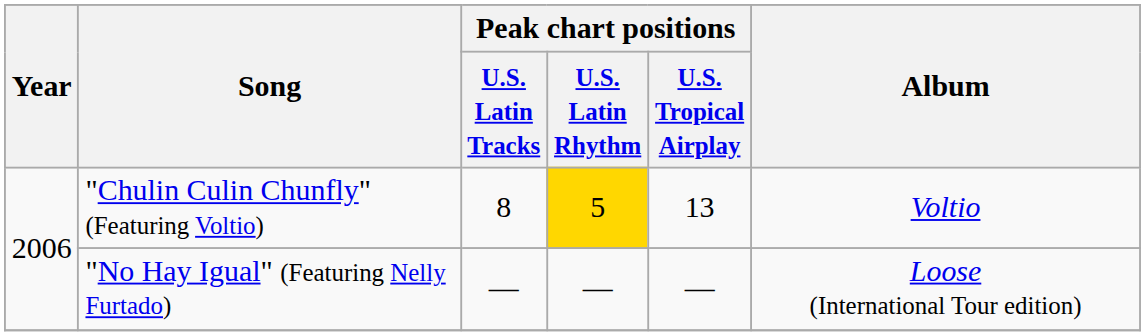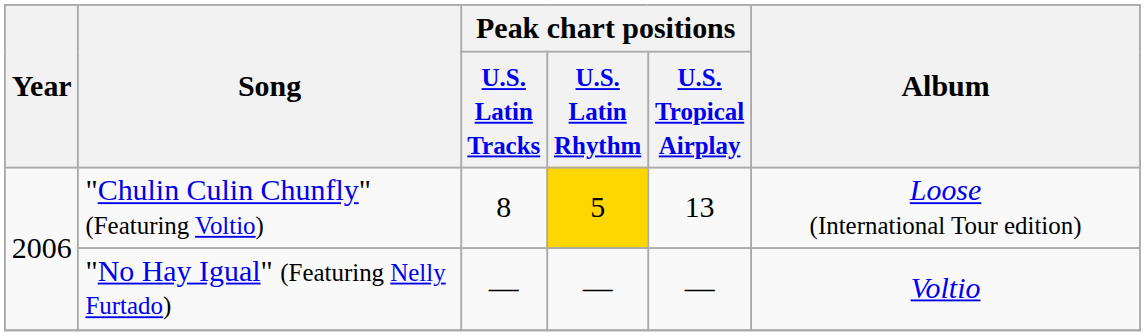(946, 207) Voltio -> (946, 207) Loose (International Tour edition)
(946, 288) Loose (International Tour edition) -> (946, 288) Voltio
